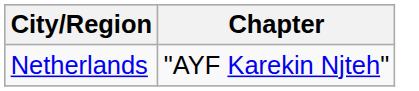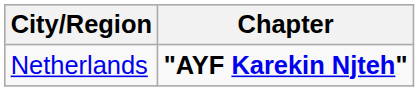(276, 65) normal -> (286, 65) bold
